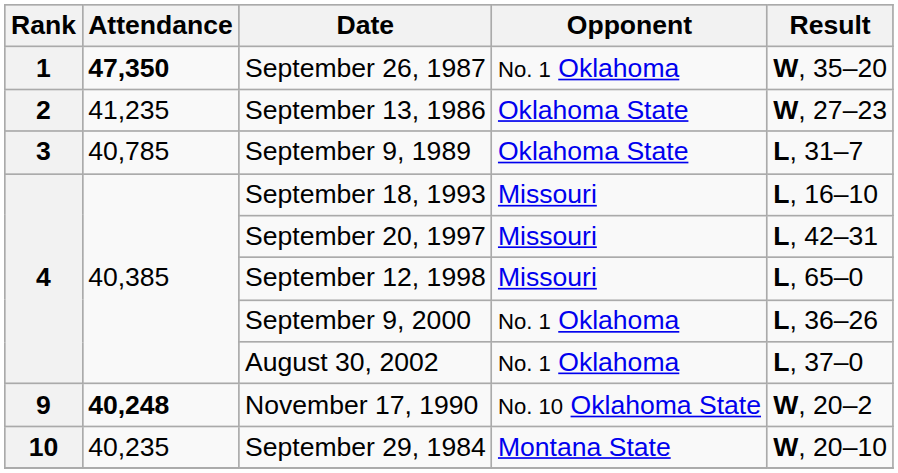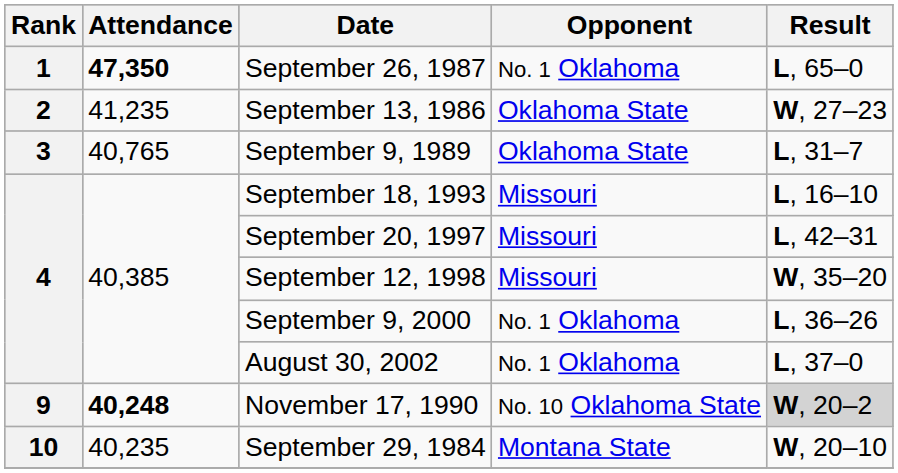(830, 67) W, 35–20 -> (818, 67) L, 65–0
(129, 151) 40,785 -> (129, 151) 40,765
(818, 278) L, 65–0 -> (830, 278) W, 35–20
(823, 404) no background -> (823, 404) lightgrey background
